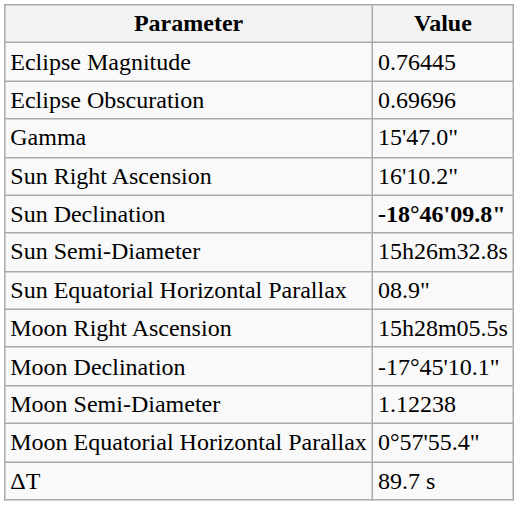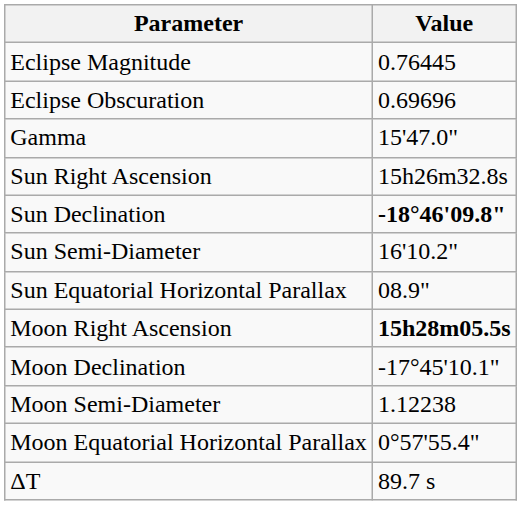(418, 175) 16'10.2" -> (443, 175) 15h26m32.8s
(443, 251) 15h26m32.8s -> (418, 251) 16'10.2"
(443, 328) normal -> (444, 328) bold
